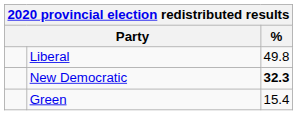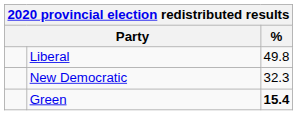(276, 78) bold -> (276, 78) normal
(276, 99) normal -> (276, 99) bold
